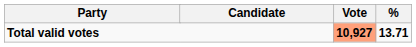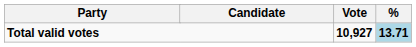(354, 32) lightsalmon background -> (354, 32) no background
(393, 32) no background -> (393, 32) lightblue background
